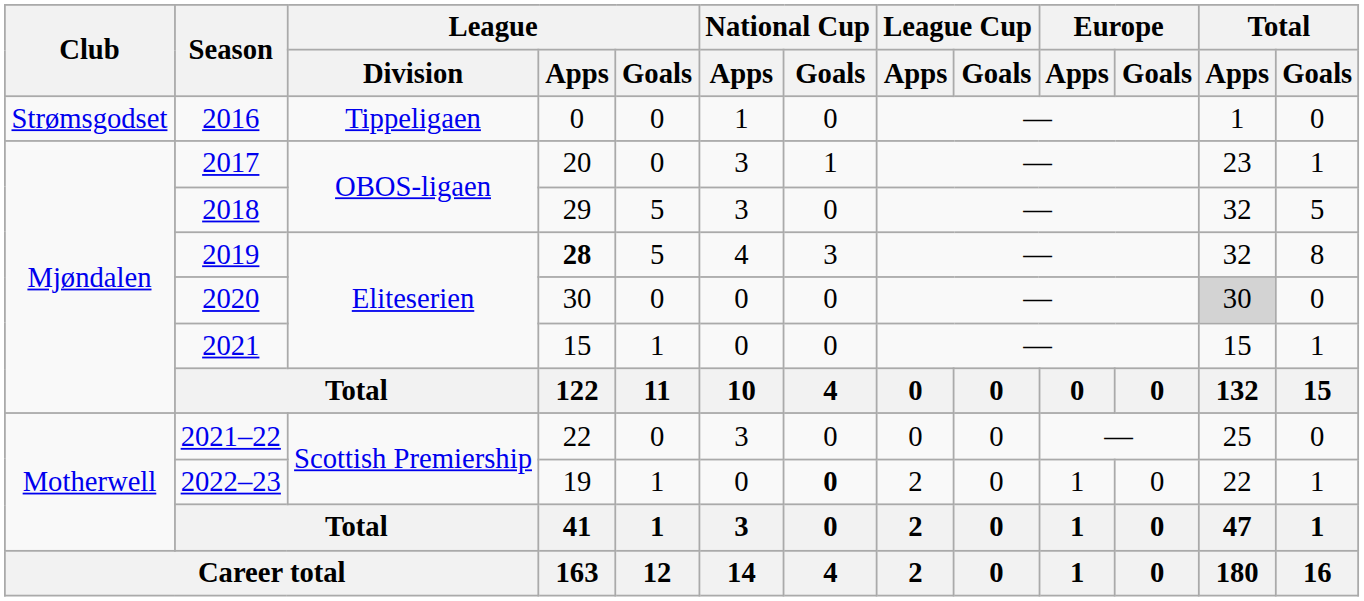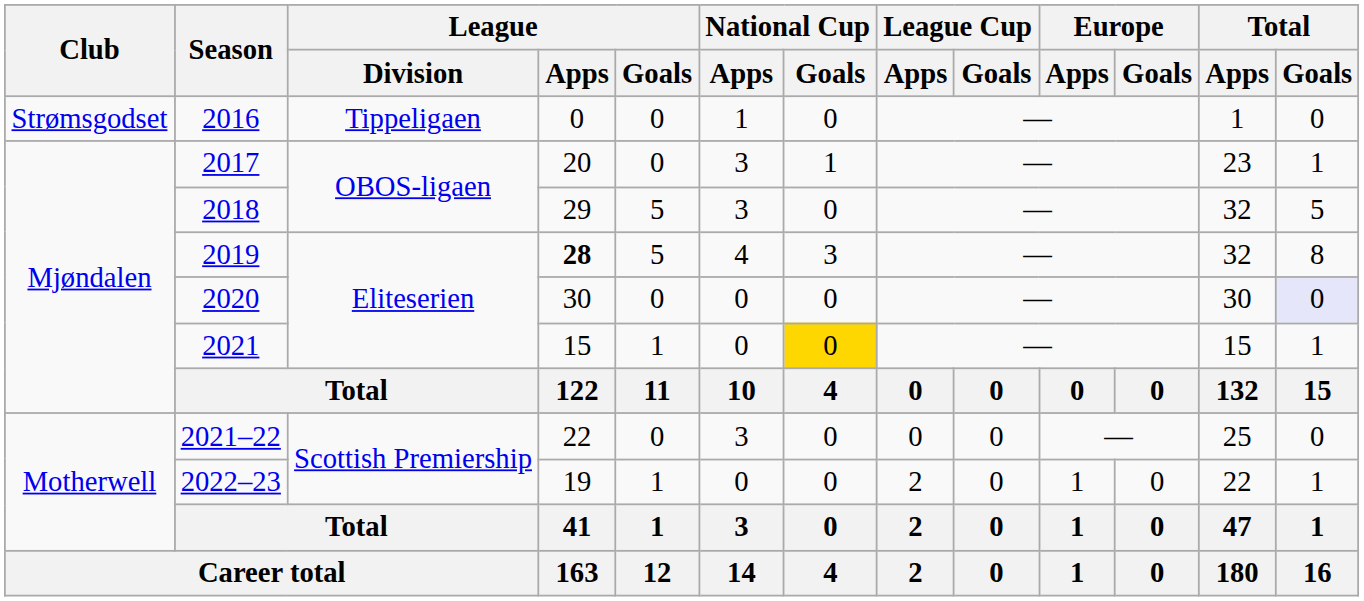(1237, 299) lightgrey background -> (1237, 299) no background
(1317, 299) no background -> (1317, 299) lavender background
(830, 345) no background -> (830, 345) gold background
(830, 481) bold -> (830, 481) normal
